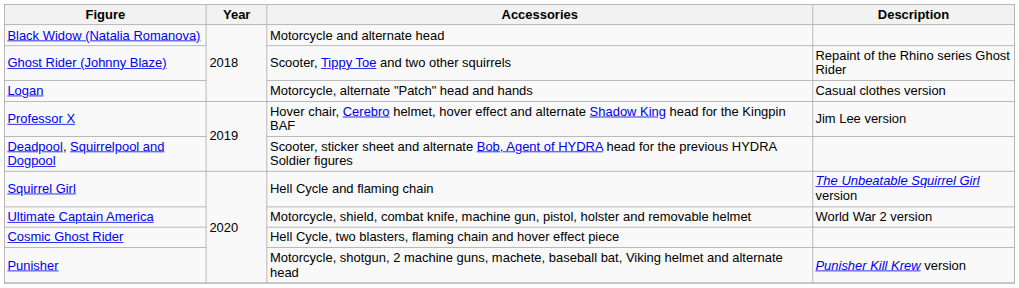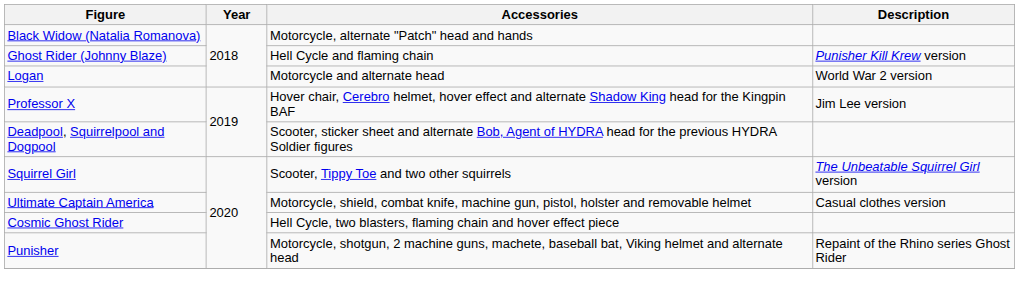(357, 35) Motorcycle and alternate head -> (401, 35) Motorcycle, alternate "Patch" head and hands
(391, 63) Scooter, Tippy Toe and two other squirrels -> (352, 55) Hell Cycle and flaming chain
(913, 63) Repaint of the Rhino series Ghost Rider -> (891, 55) Punisher Kill Krew version
(401, 91) Motorcycle, alternate "Patch" head and hands -> (357, 76) Motorcycle and alternate head
(881, 91) Casual clothes version -> (874, 76) World War 2 version
(352, 189) Hell Cycle and flaming chain -> (391, 174) Scooter, Tippy Toe and two other squirrels
(874, 216) World War 2 version -> (881, 202) Casual clothes version
(891, 265) Punisher Kill Krew version -> (913, 250) Repaint of the Rhino series Ghost Rider
